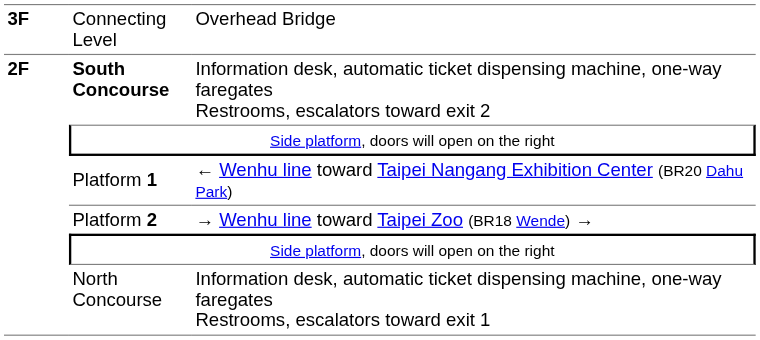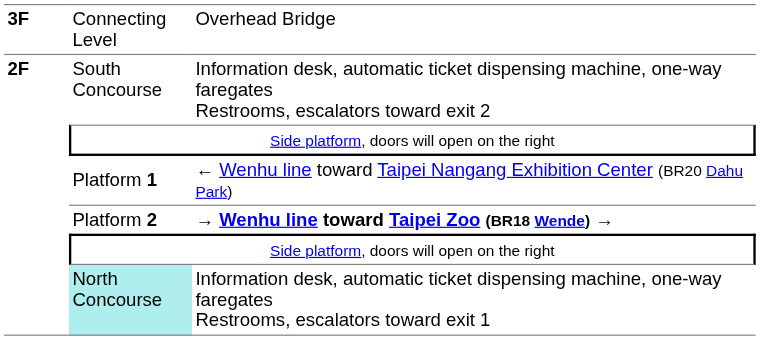(121, 79) bold -> (117, 79) normal
(395, 219) normal -> (405, 219) bold
(117, 289) no background -> (117, 289) paleturquoise background
